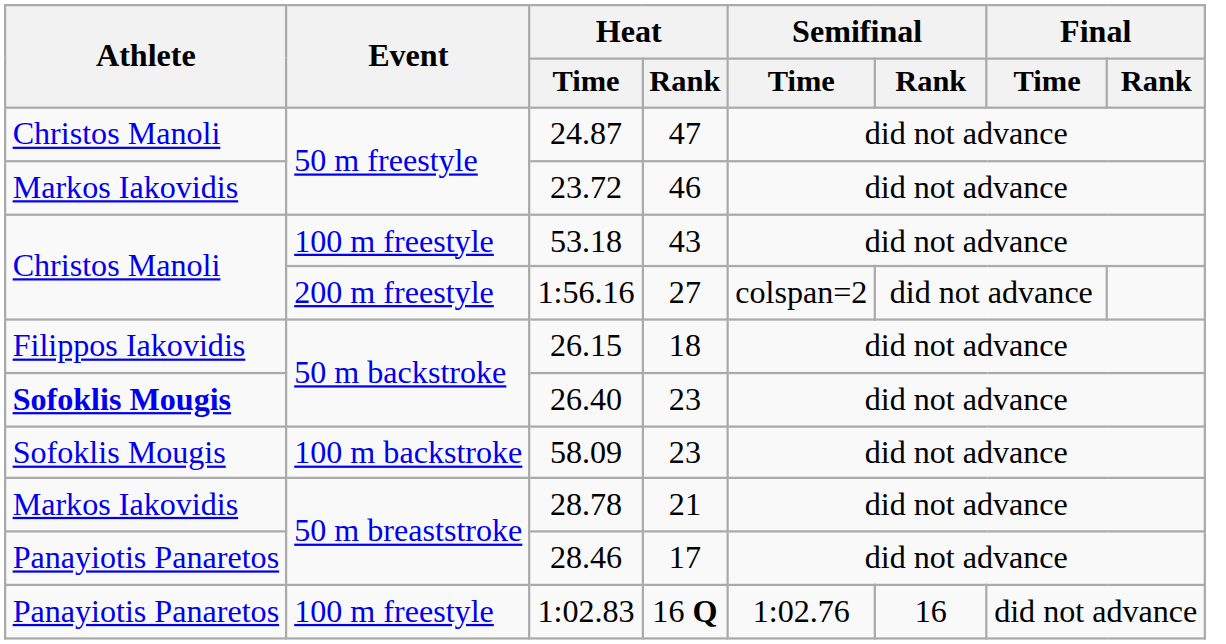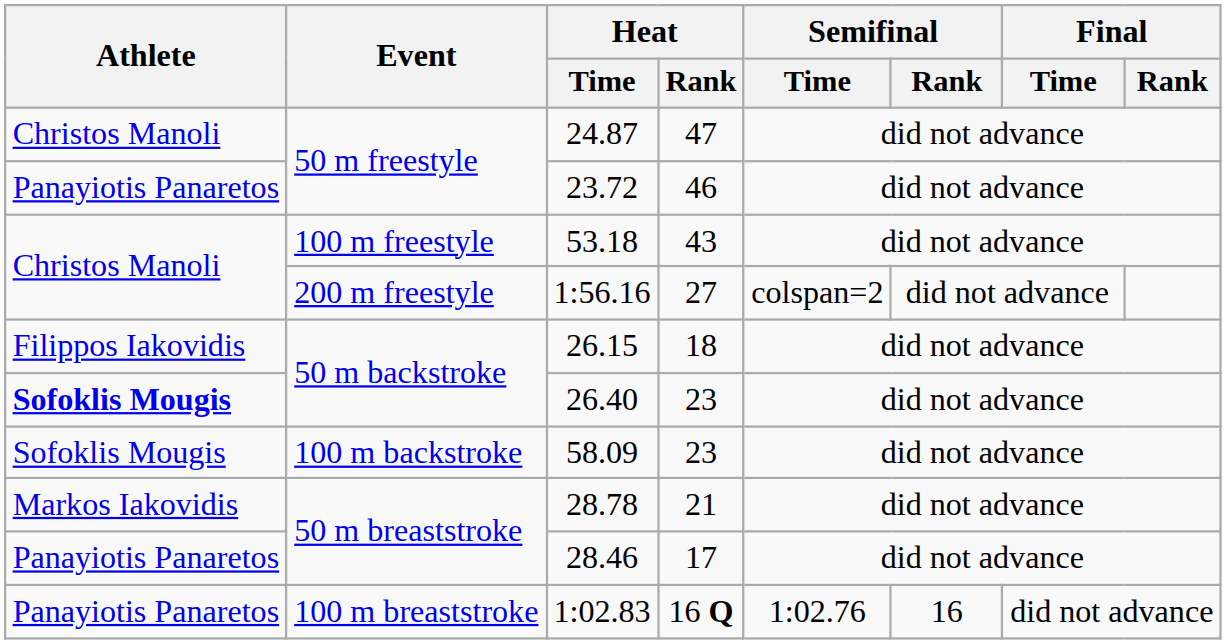(125, 187) Markos Iakovidis -> (146, 187) Panayiotis Panaretos
(394, 611) 100 m freestyle -> (416, 611) 100 m breaststroke
